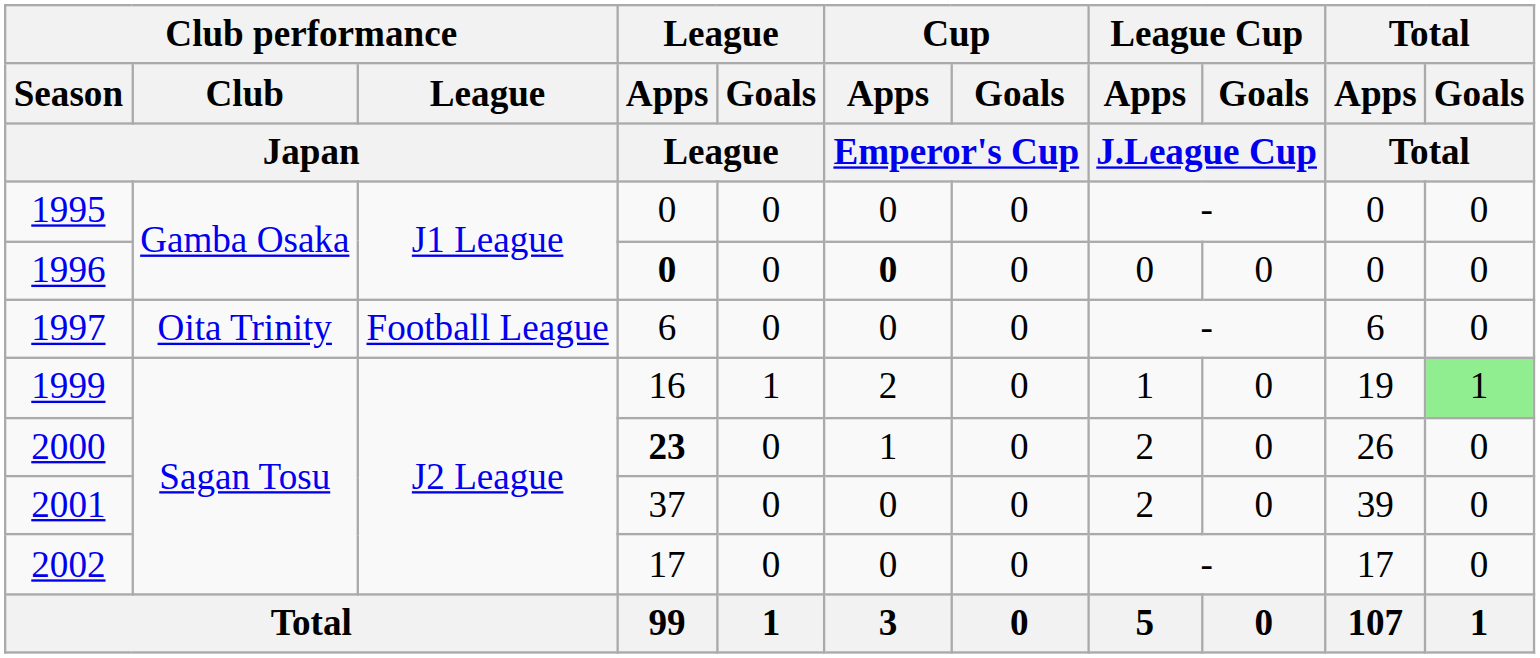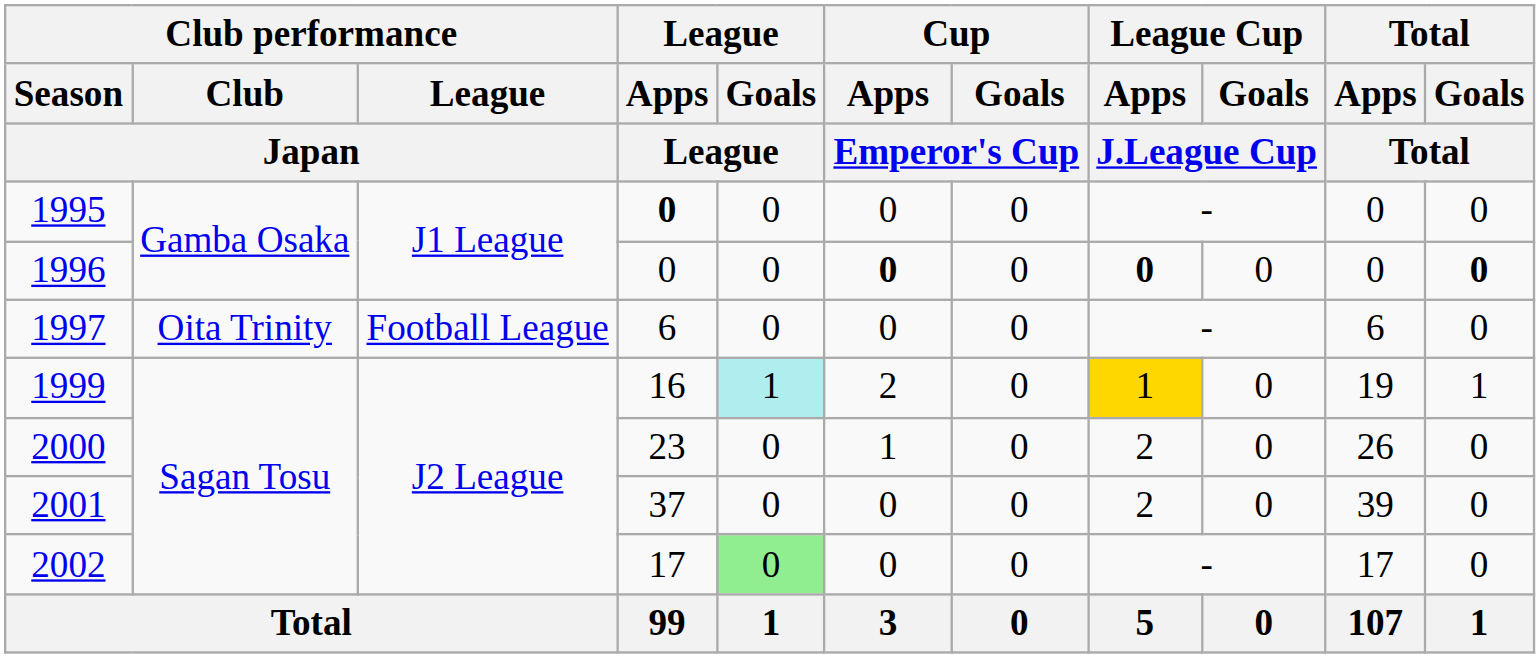(667, 210) normal -> (667, 210) bold
(667, 269) bold -> (667, 269) normal
(1145, 269) normal -> (1145, 269) bold
(1479, 269) normal -> (1479, 269) bold
(771, 387) no background -> (771, 387) paleturquoise background
(1145, 387) no background -> (1145, 387) gold background
(1479, 387) lightgreen background -> (1479, 387) no background
(667, 446) bold -> (667, 446) normal
(771, 563) no background -> (771, 563) lightgreen background
